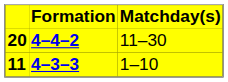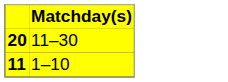- column: (73, 16)
